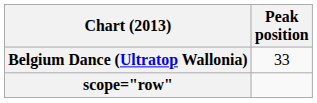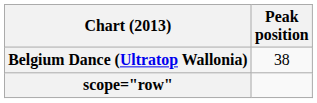(282, 60) 33 -> (282, 60) 38
